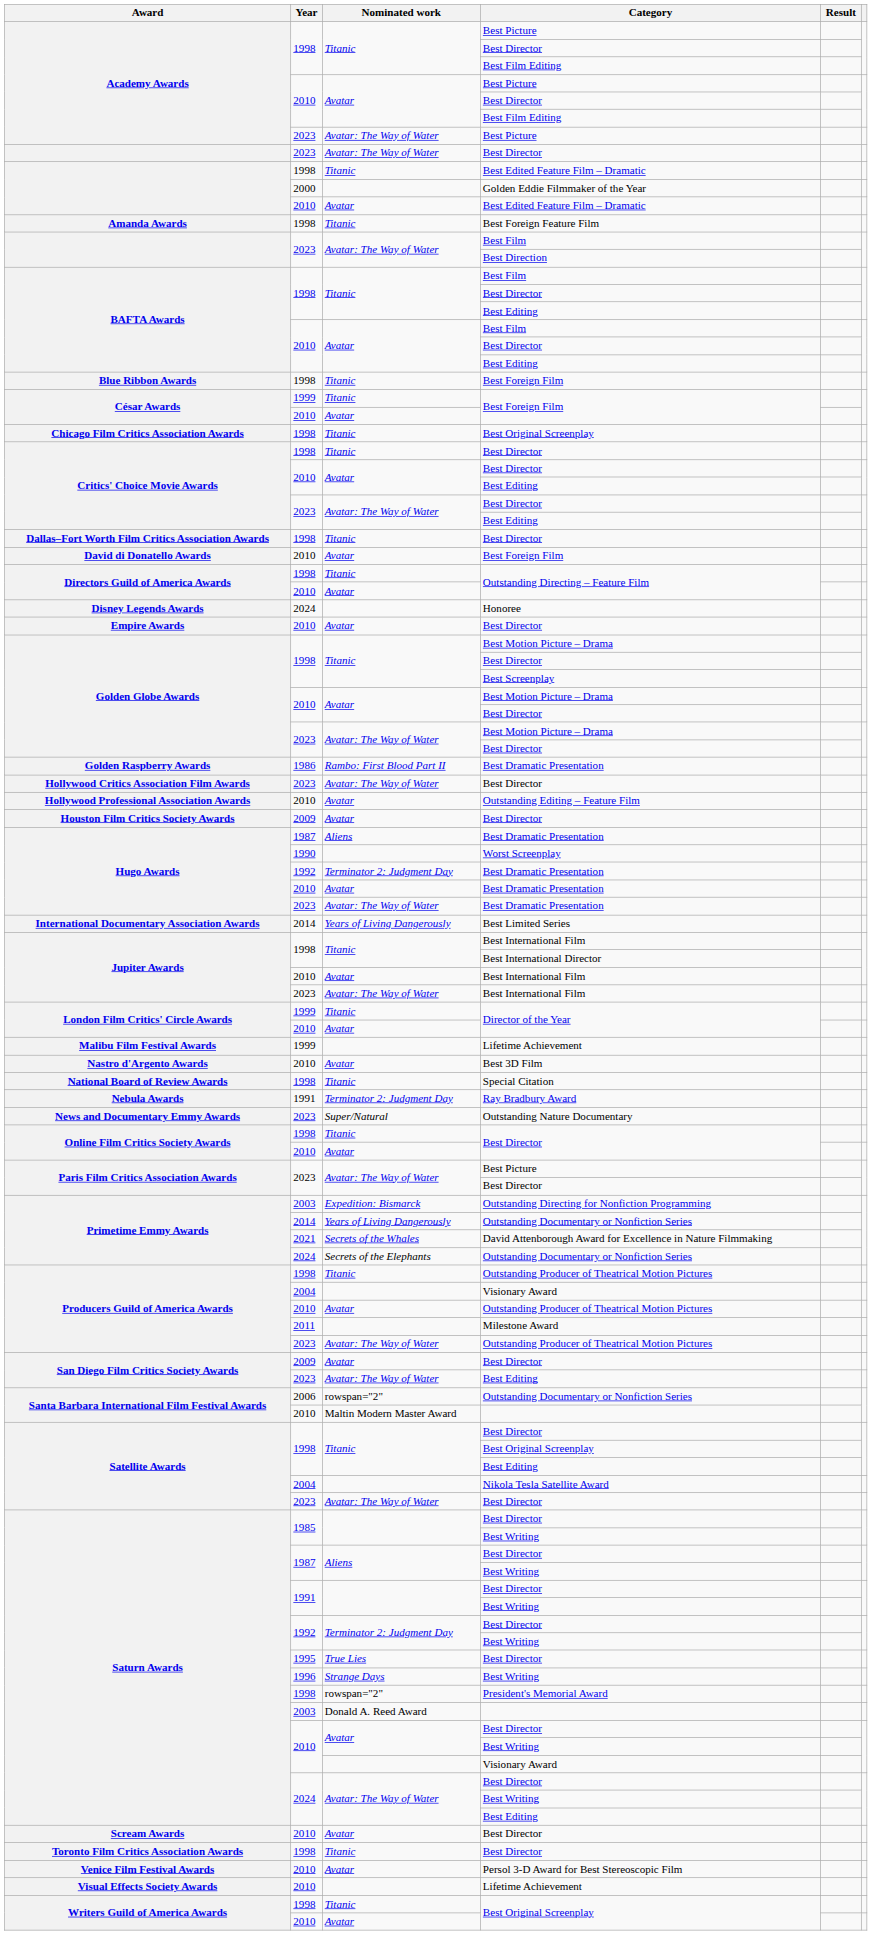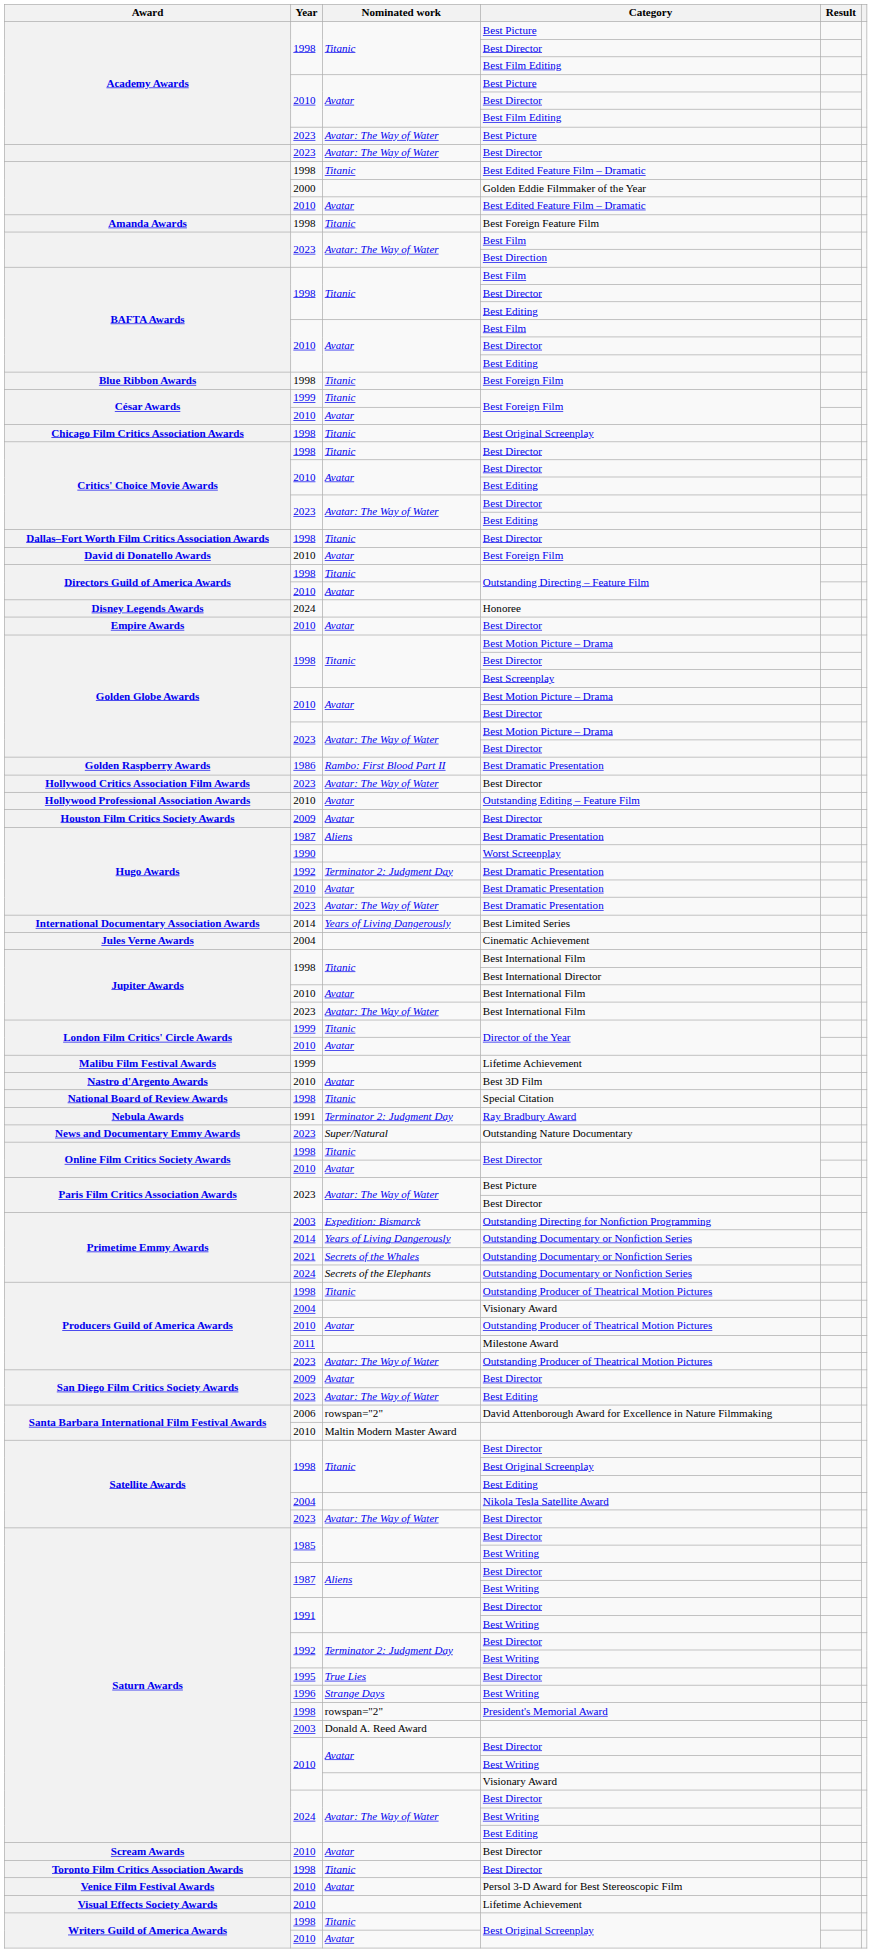+ row: (148, 941)
(628, 1238) David Attenborough Award for Excellence in Nature Filmmaking -> (587, 1256) Outstanding Documentary or Nonfiction Series
(587, 1396) Outstanding Documentary or Nonfiction Series -> (628, 1413) David Attenborough Award for Excellence in Nature Filmmaking
